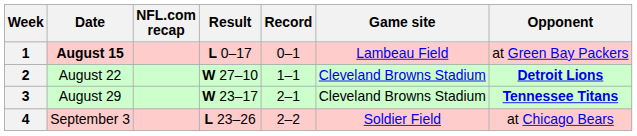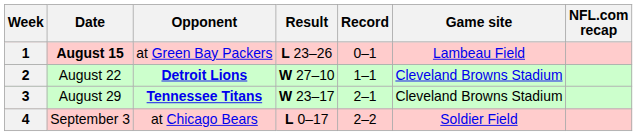columns swapped: (560, 23) <-> (166, 23)
(230, 53) L 0–17 -> (307, 53) L 23–26
(230, 119) L 23–26 -> (307, 119) L 0–17
